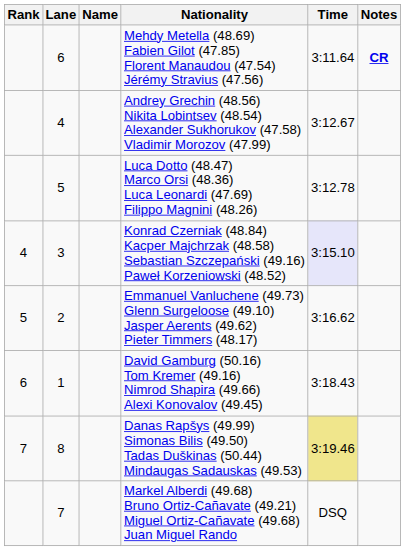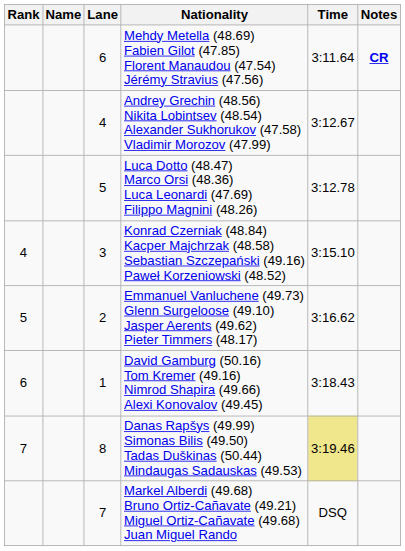columns swapped: (61, 14) <-> (100, 14)
(333, 253) lavender background -> (333, 253) no background
